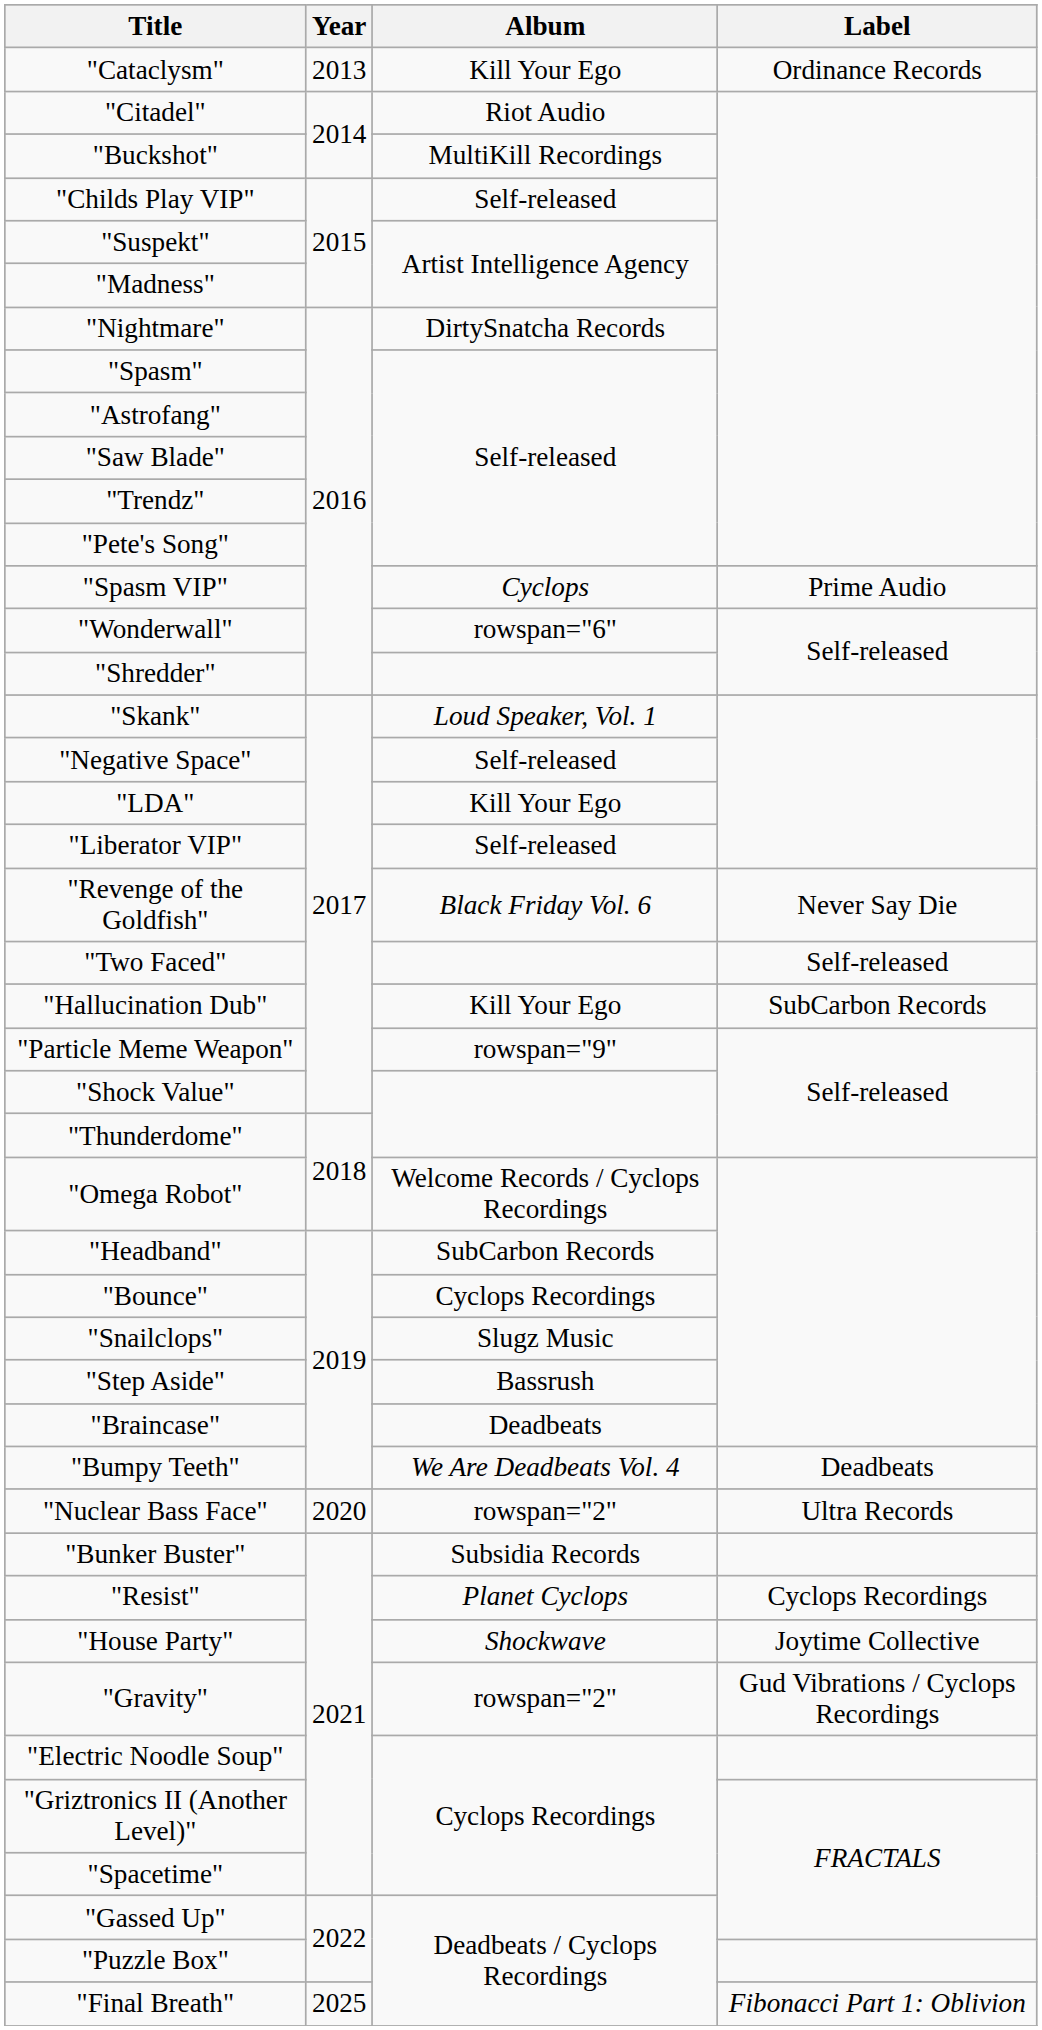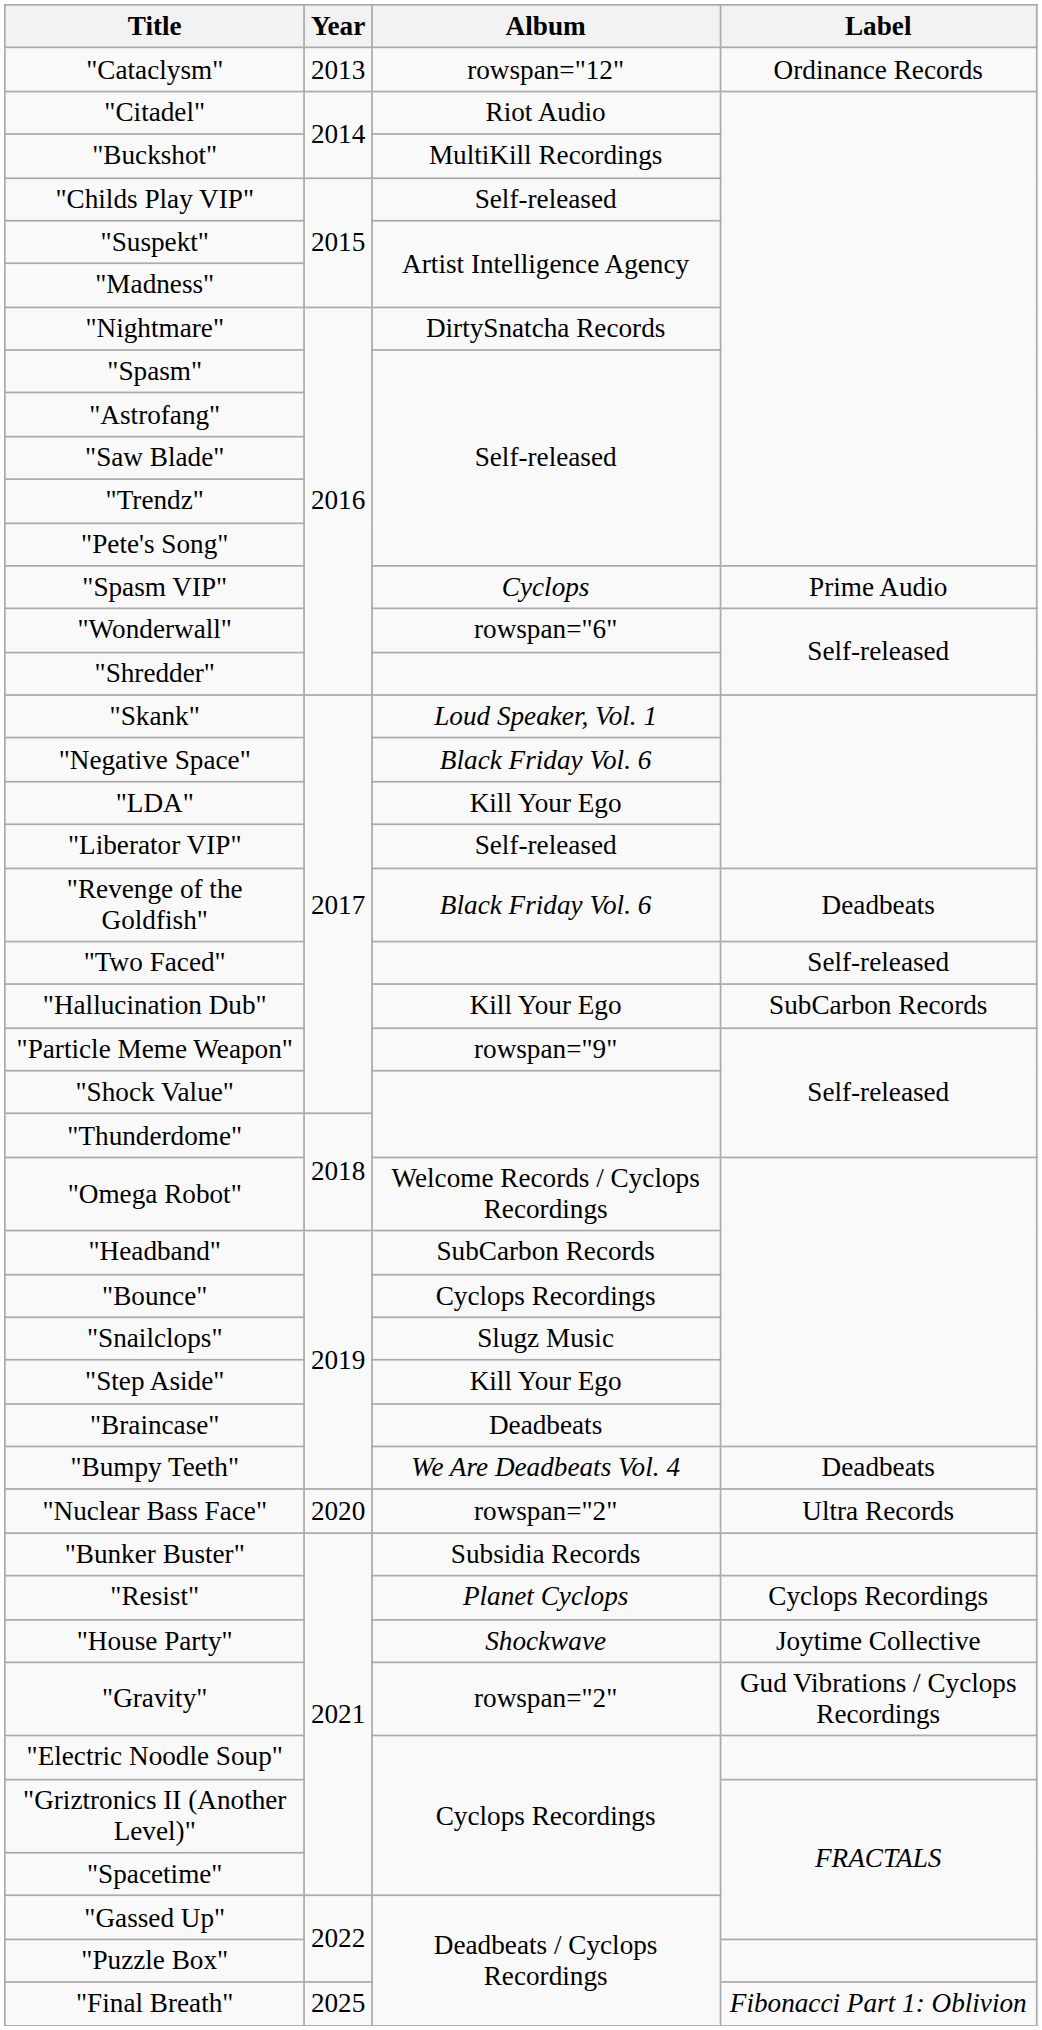(545, 69) Kill Your Ego -> (546, 69) rowspan="12"
(545, 759) Self-released -> (546, 759) Black Friday Vol. 6
(877, 904) Never Say Die -> (878, 904) Deadbeats
(545, 1381) Bassrush -> (546, 1381) Kill Your Ego
